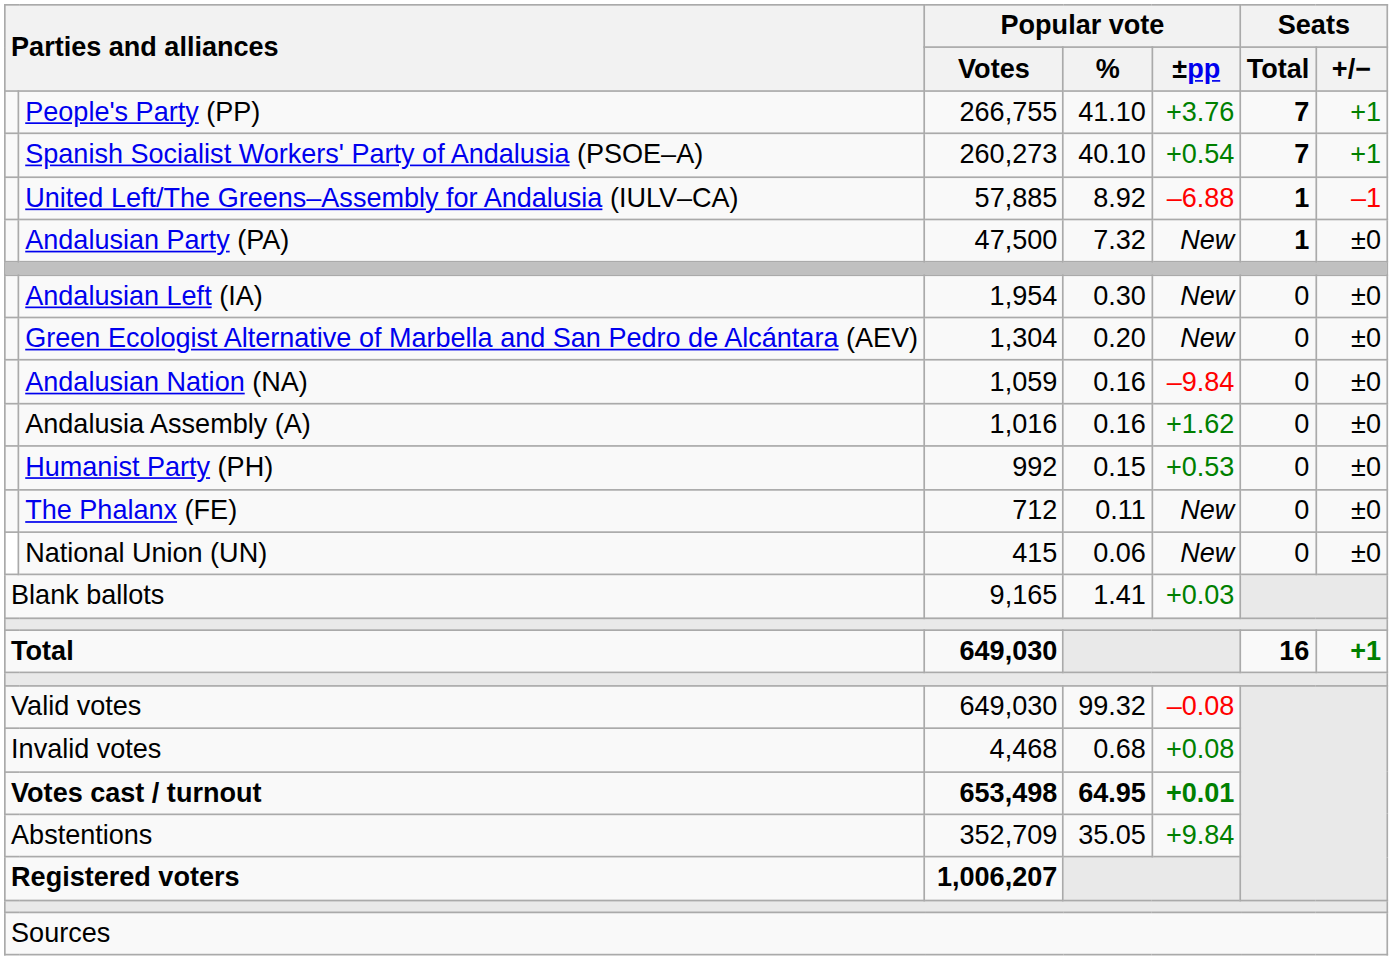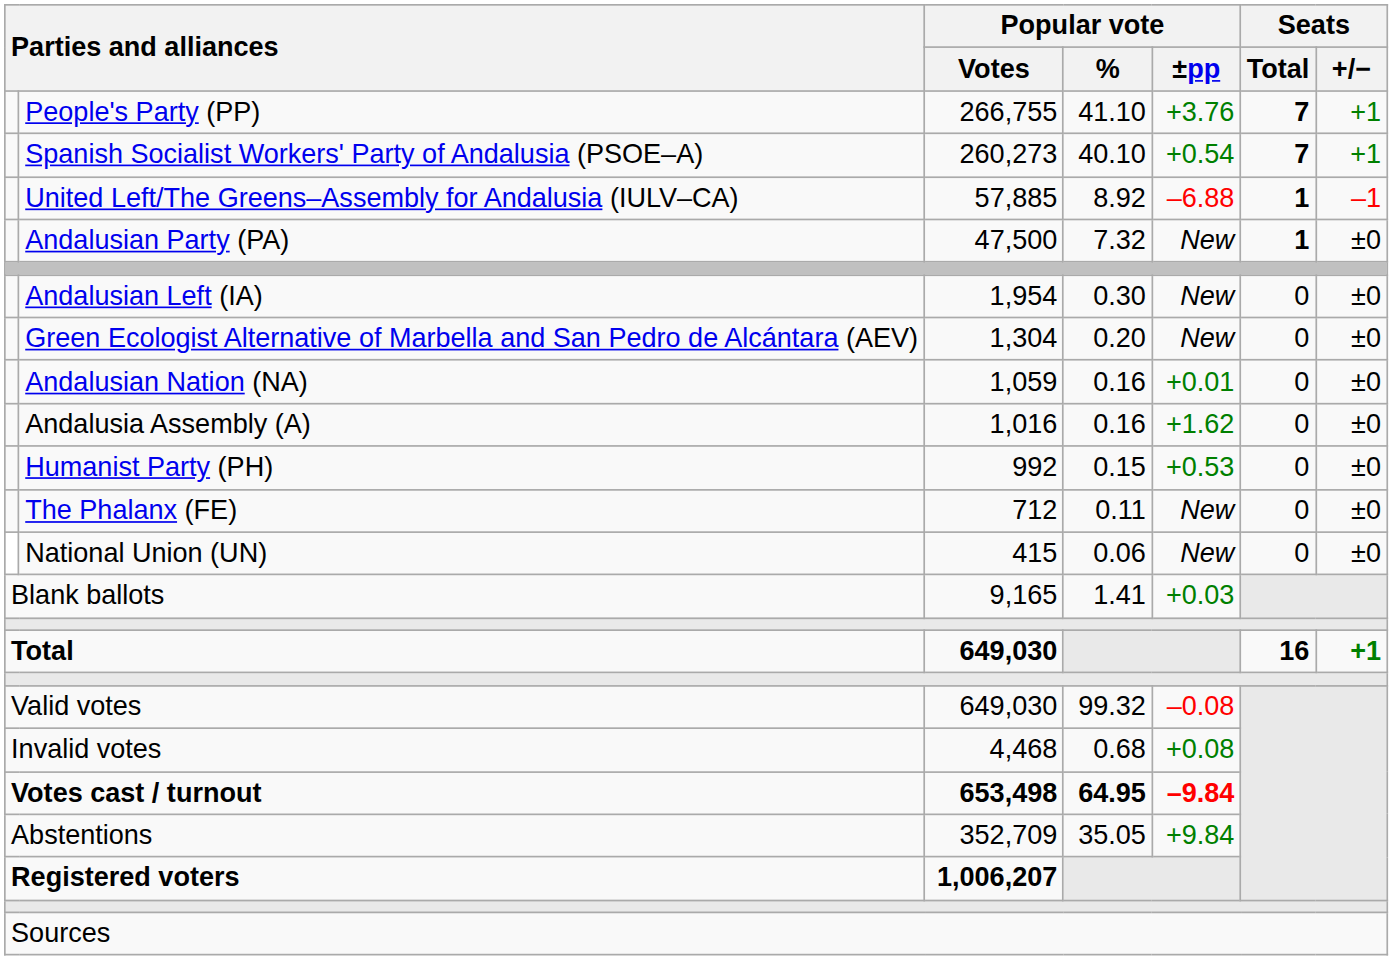(1200, 381) –9.84 -> (1200, 381) +0.01
(1200, 792) +0.01 -> (1200, 792) –9.84
